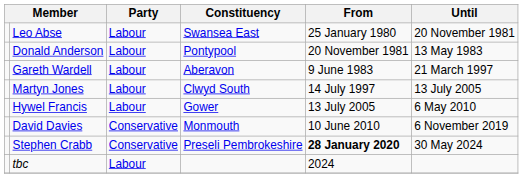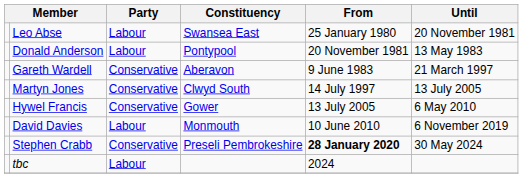(127, 70) Labour -> (143, 70) Conservative
(127, 88) Labour -> (143, 88) Conservative
(127, 107) Labour -> (143, 107) Conservative
(143, 126) Conservative -> (127, 126) Labour
